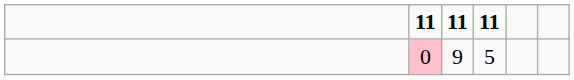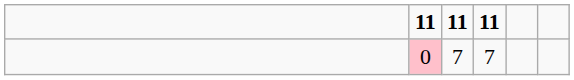(457, 56) 9 -> (457, 56) 7
(489, 56) 5 -> (489, 56) 7
